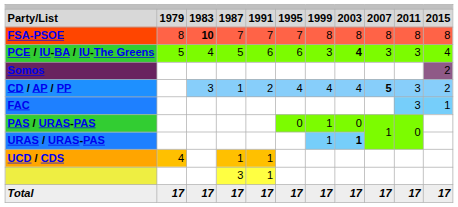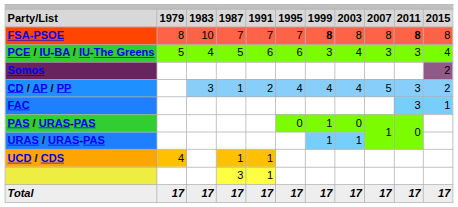(208, 35) bold -> (208, 35) normal
(329, 35) normal -> (329, 35) bold
(418, 35) normal -> (418, 35) bold
(359, 53) bold -> (359, 53) normal
(389, 88) bold -> (389, 88) normal
(359, 140) bold -> (359, 140) normal
